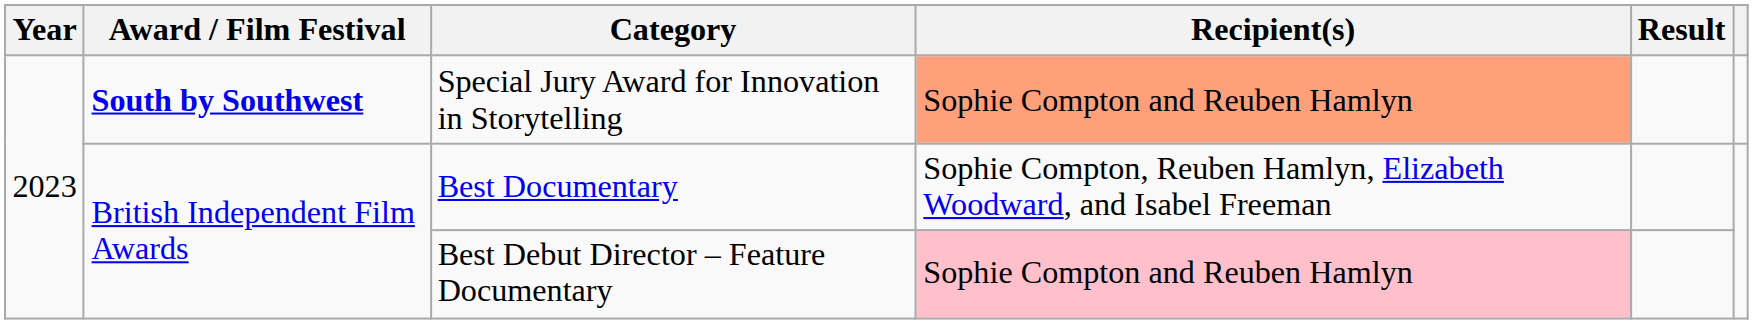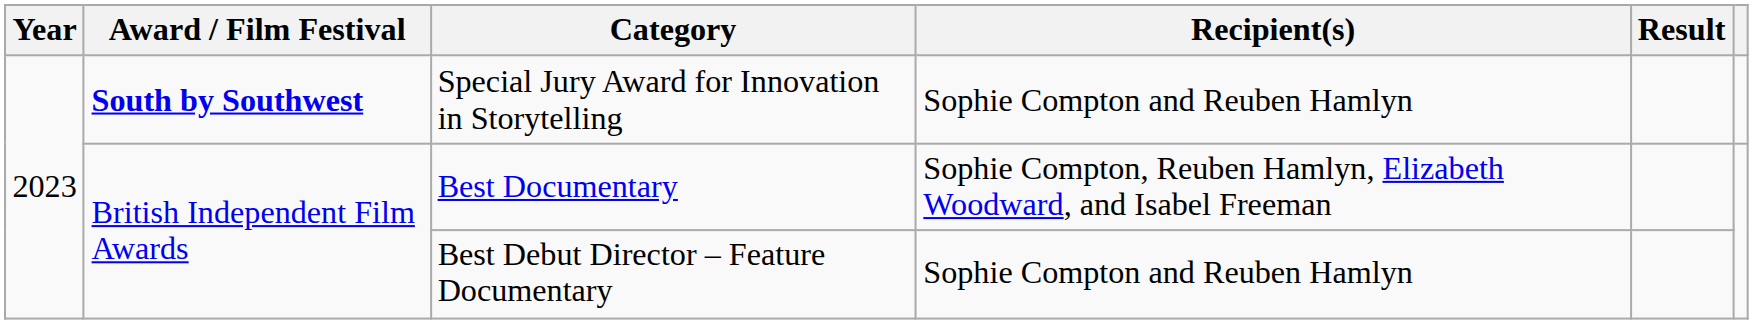(1168, 99) lightsalmon background -> (1168, 99) no background
(1168, 273) pink background -> (1168, 273) no background
